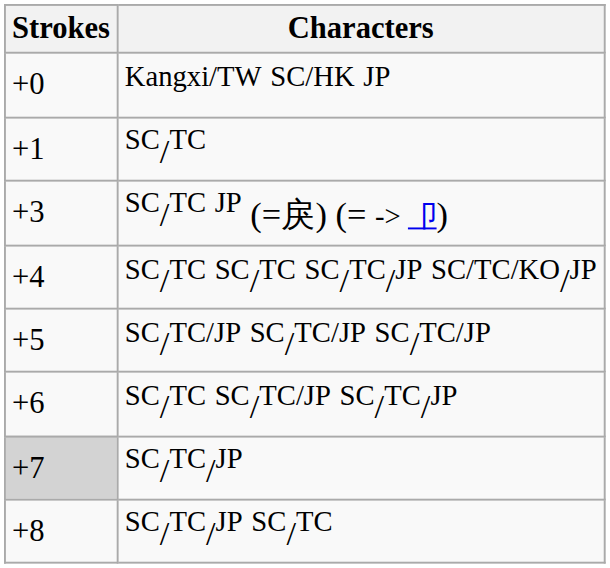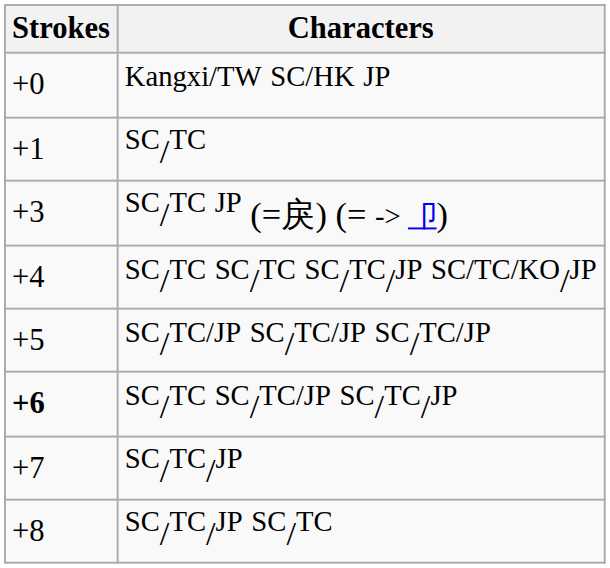(28, 403) normal -> (28, 403) bold
(28, 466) lightgrey background -> (28, 466) no background
